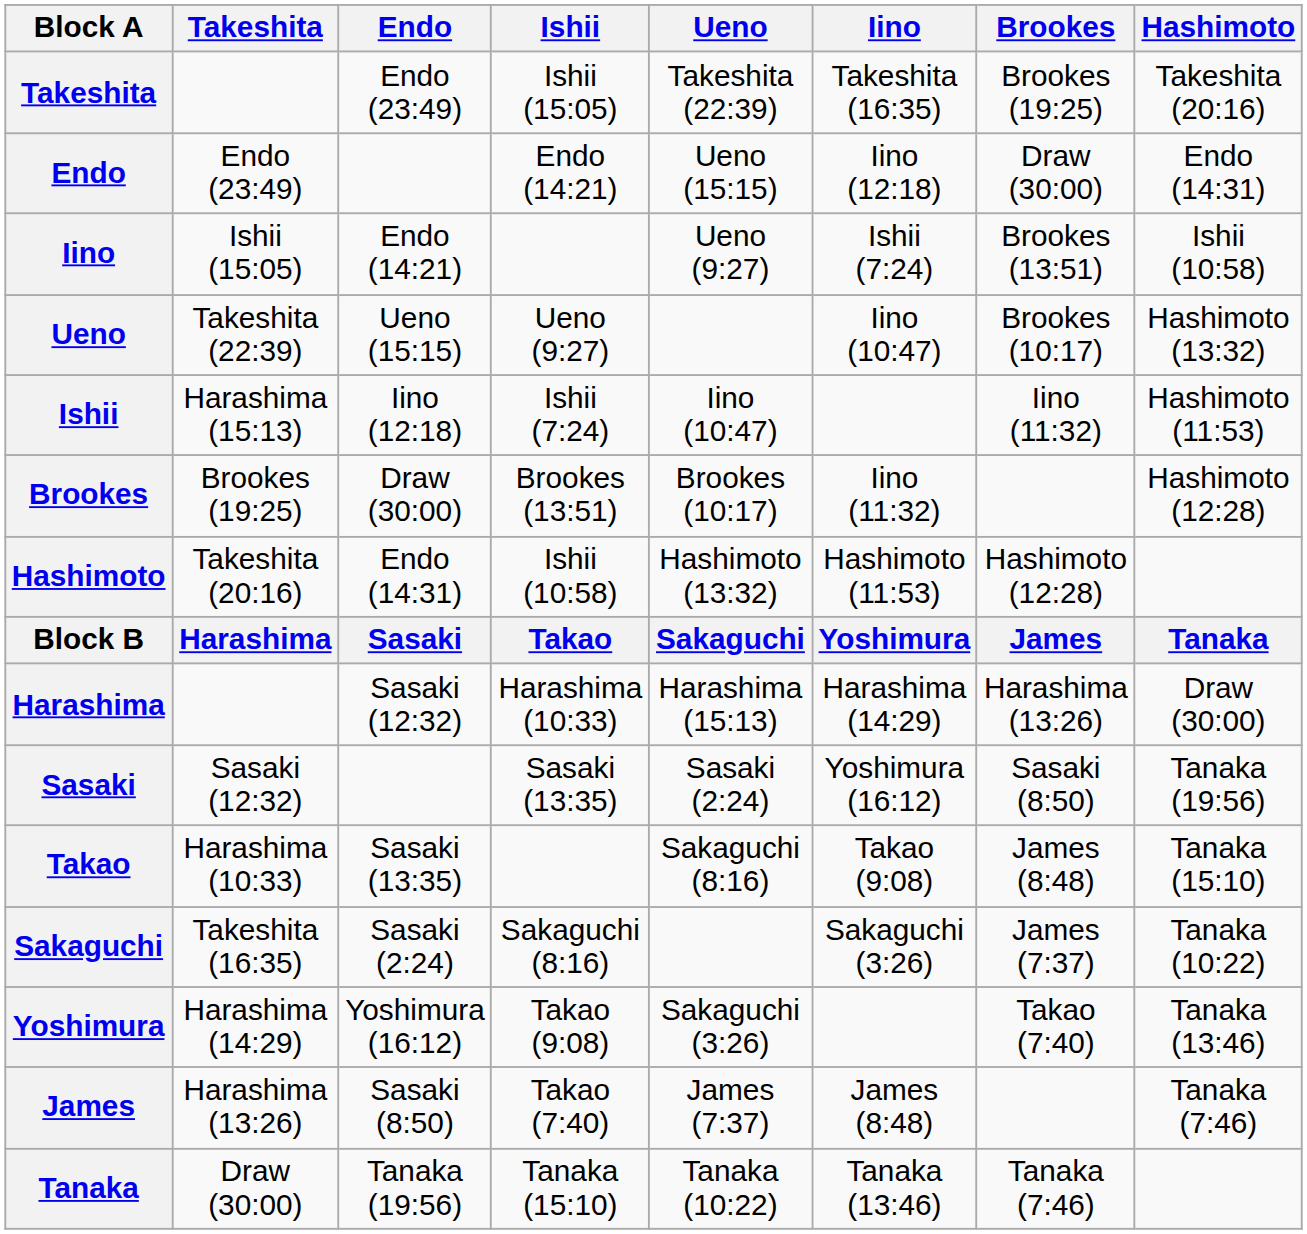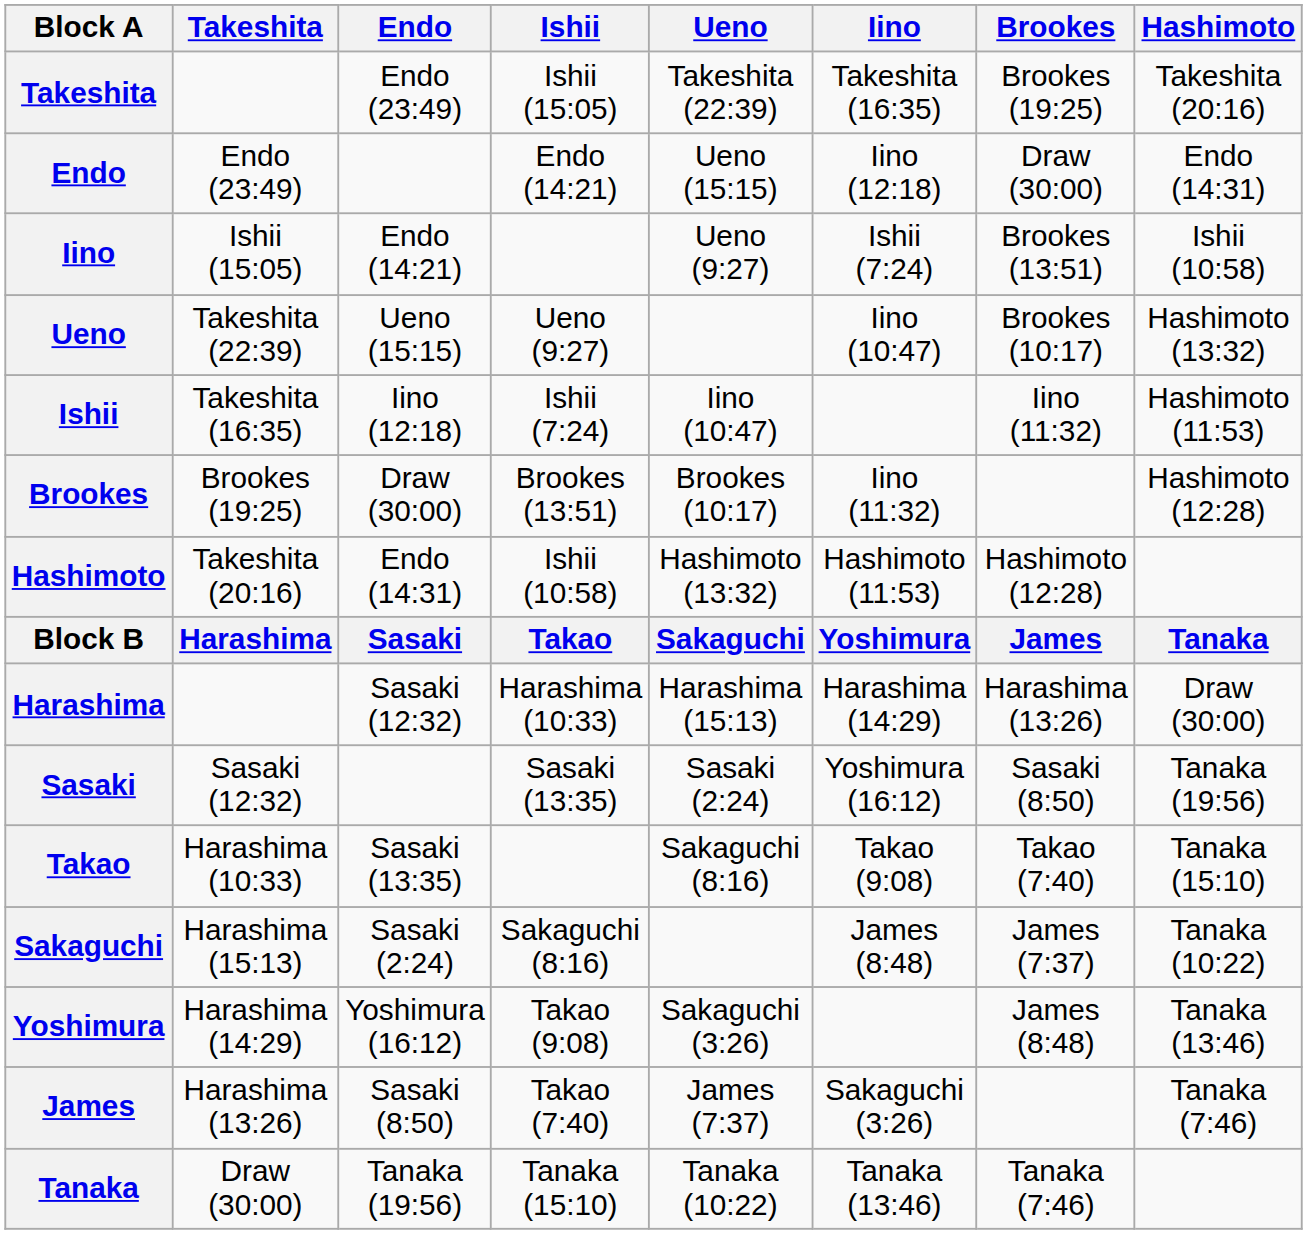(255, 414) Harashima (15:13) -> (255, 414) Takeshita (16:35)
(1056, 865) James (8:48) -> (1056, 865) Takao (7:40)
(255, 946) Takeshita (16:35) -> (255, 946) Harashima (15:13)
(894, 946) Sakaguchi (3:26) -> (894, 946) James (8:48)
(1056, 1026) Takao (7:40) -> (1056, 1026) James (8:48)
(894, 1107) James (8:48) -> (894, 1107) Sakaguchi (3:26)
